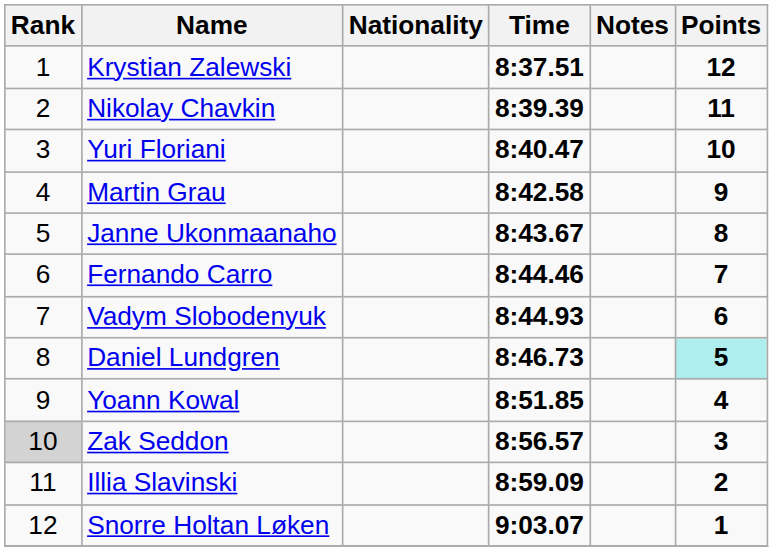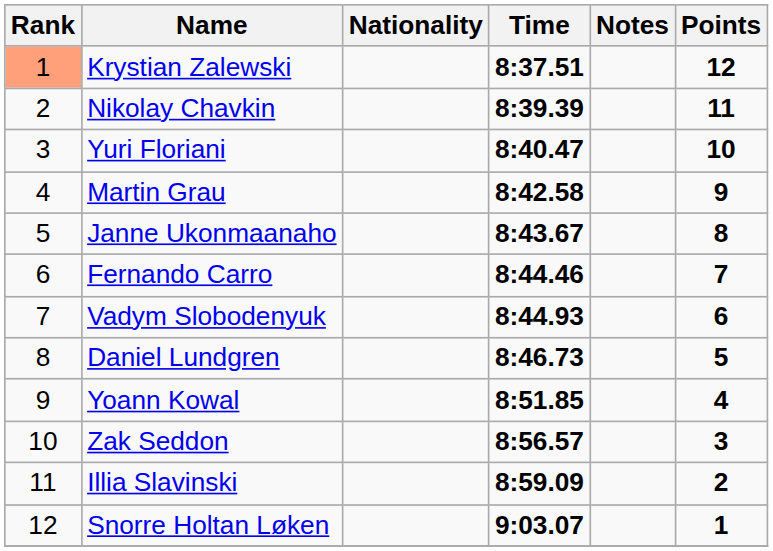(43, 66) no background -> (43, 66) lightsalmon background
(721, 358) paleturquoise background -> (721, 358) no background
(43, 441) lightgrey background -> (43, 441) no background
